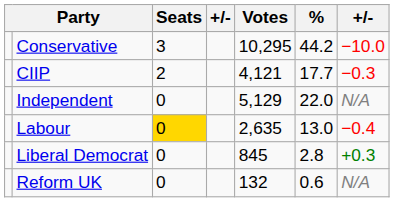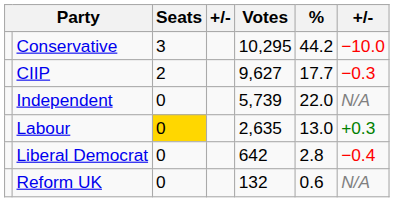(260, 73) 4,121 -> (260, 73) 9,627
(260, 100) 5,129 -> (260, 100) 5,739
(358, 127) −0.4 -> (358, 127) +0.3
(253, 155) 845 -> (253, 155) 642
(358, 155) +0.3 -> (358, 155) −0.4
